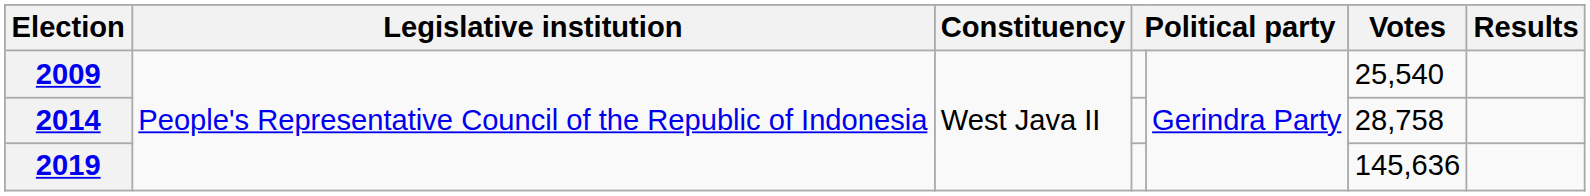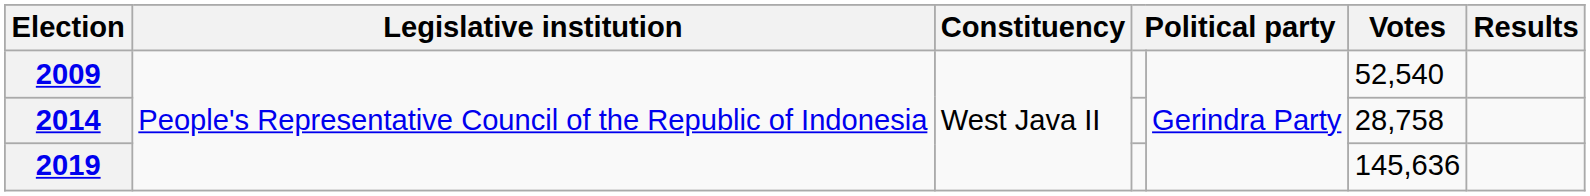(1399, 73) 25,540 -> (1399, 73) 52,540
